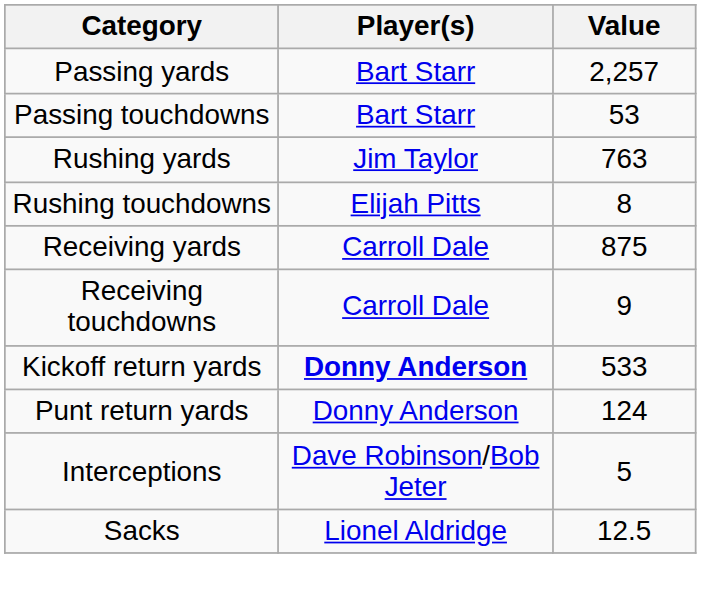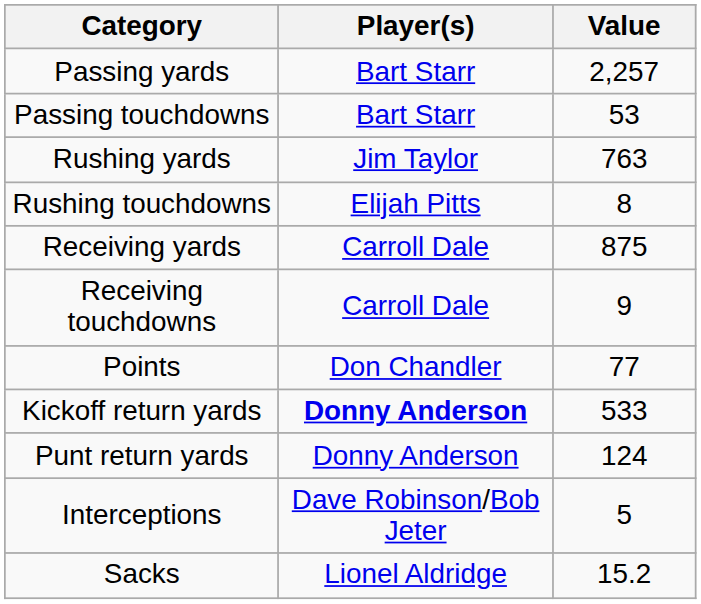+ row: (142, 366)
(624, 530) 12.5 -> (624, 574) 15.2
